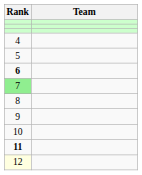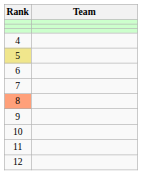(18, 55) no background -> (18, 55) khaki background
(18, 71) bold -> (18, 71) normal
(18, 86) lightgreen background -> (18, 86) no background
(18, 101) no background -> (18, 101) lightsalmon background
(18, 147) bold -> (18, 147) normal
(18, 162) lightyellow background -> (18, 162) no background
